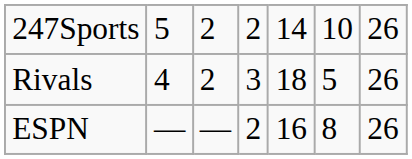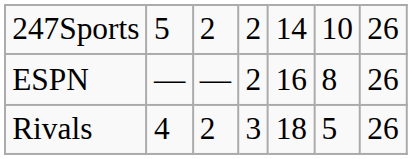rows swapped: (51, 128) <-> (52, 79)
